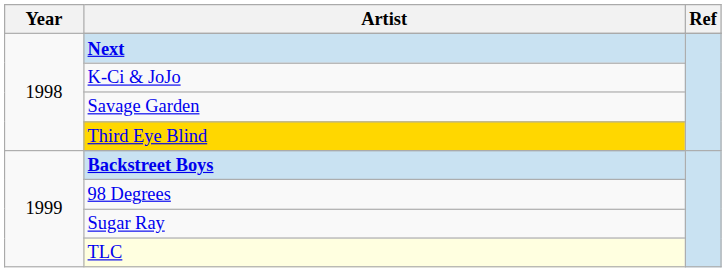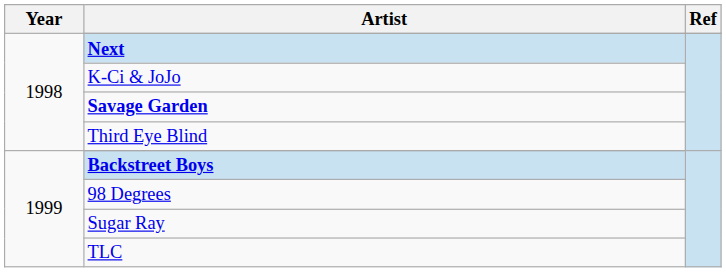(144, 106) normal -> (148, 106) bold
(147, 135) gold background -> (147, 135) no background
(105, 252) lightyellow background -> (105, 252) no background
